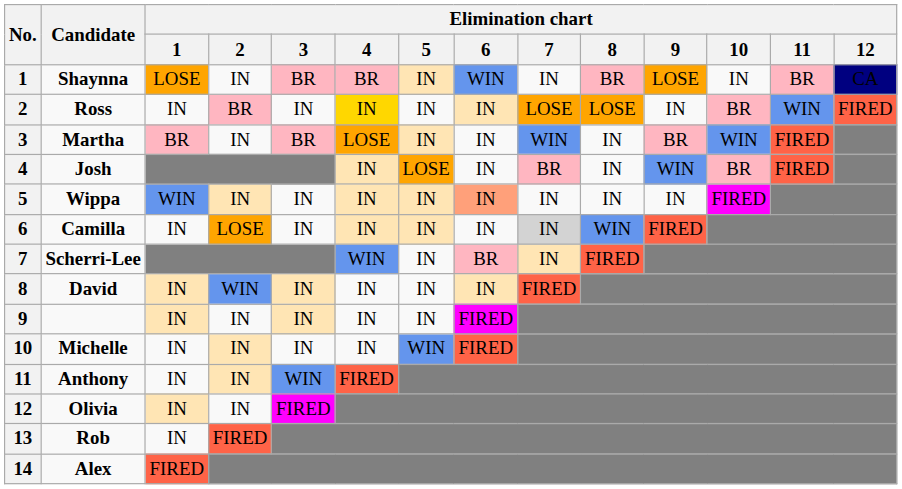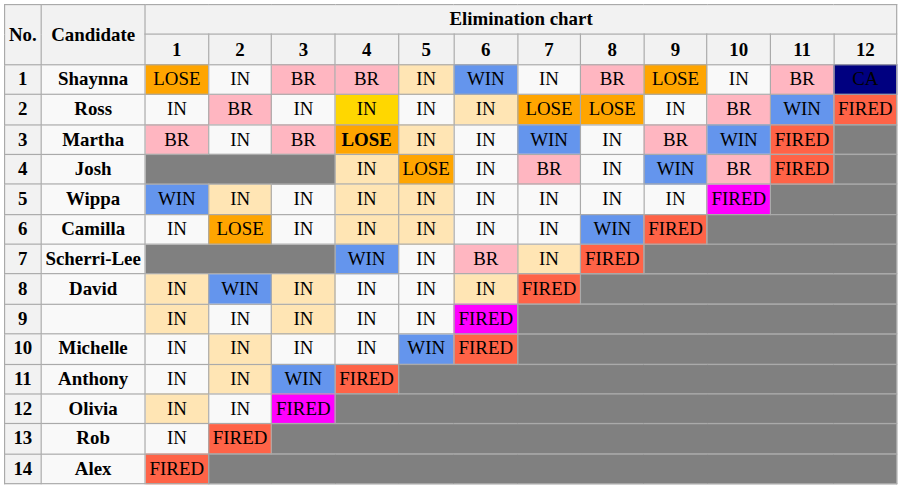(367, 139) normal -> (367, 139) bold
(486, 199) lightsalmon background -> (486, 199) no background
(549, 229) lightgrey background -> (549, 229) no background
